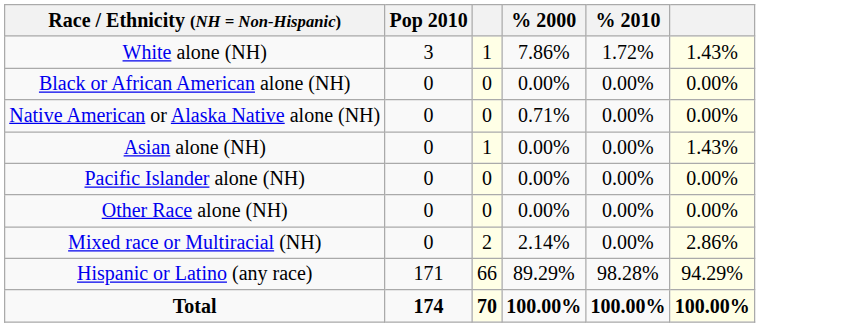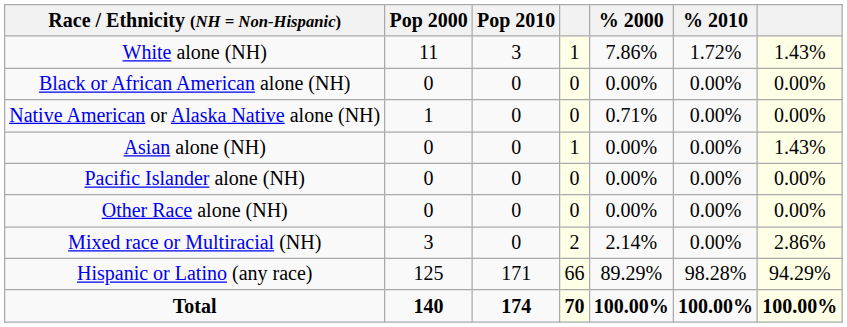+ column: (429, 20)
